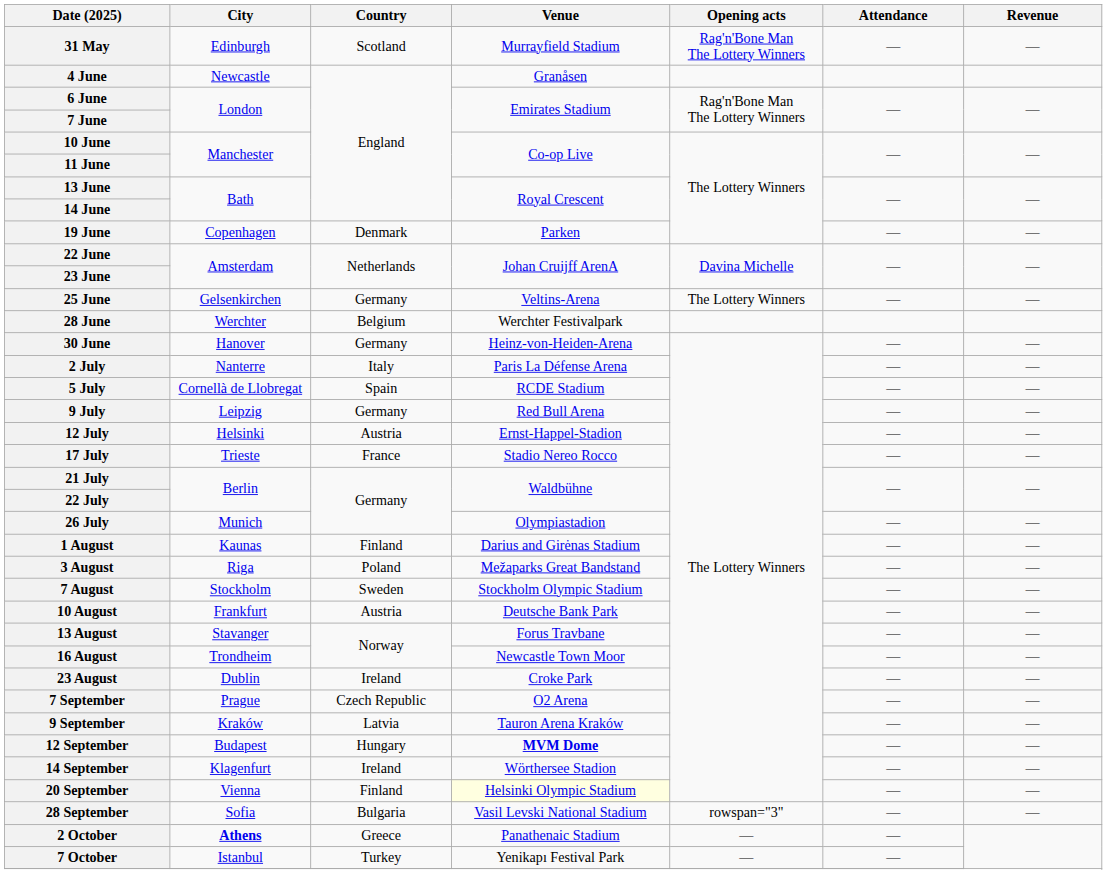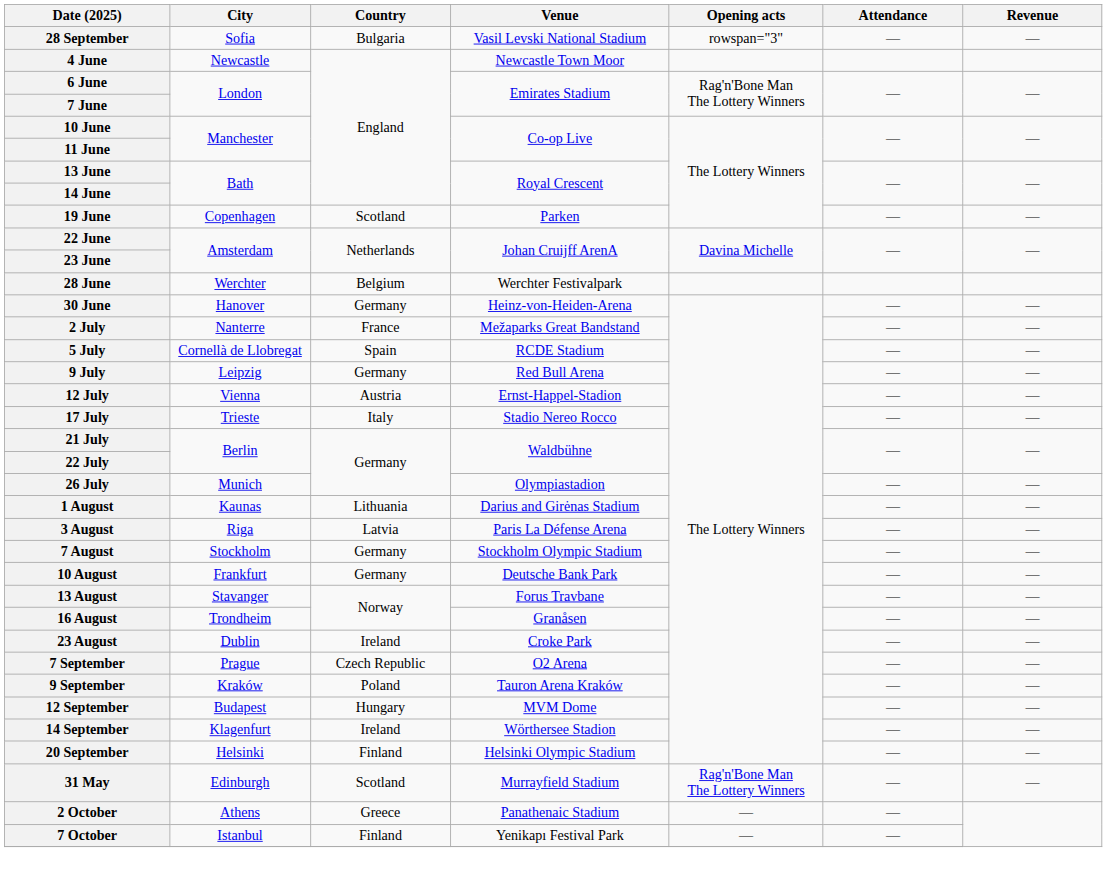rows swapped: (87, 45) <-> (87, 813)
(560, 76) Granåsen -> (560, 60) Newcastle Town Moor
(381, 232) Denmark -> (380, 216) Scotland
- row: (87, 299)
(381, 366) Italy -> (380, 328) France
(560, 366) Paris La Défense Arena -> (560, 328) Mežaparks Great Bandstand
(240, 433) Helsinki -> (240, 395) Vienna
(381, 455) France -> (380, 417) Italy
(381, 545) Finland -> (380, 506) Lithuania
(381, 567) Poland -> (380, 529) Latvia
(560, 567) Mežaparks Great Bandstand -> (560, 529) Paris La Défense Arena
(381, 589) Sweden -> (380, 551) Germany
(381, 612) Austria -> (380, 573) Germany
(560, 656) Newcastle Town Moor -> (560, 618) Granåsen
(381, 723) Latvia -> (380, 685) Poland
(560, 746) bold -> (560, 707) normal
(240, 790) Vienna -> (240, 752) Helsinki
(560, 790) lightyellow background -> (560, 752) no background
(240, 835) bold -> (240, 813) normal
(381, 857) Turkey -> (380, 835) Finland
